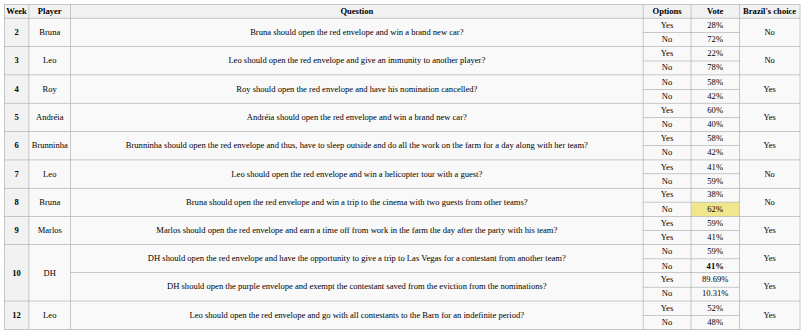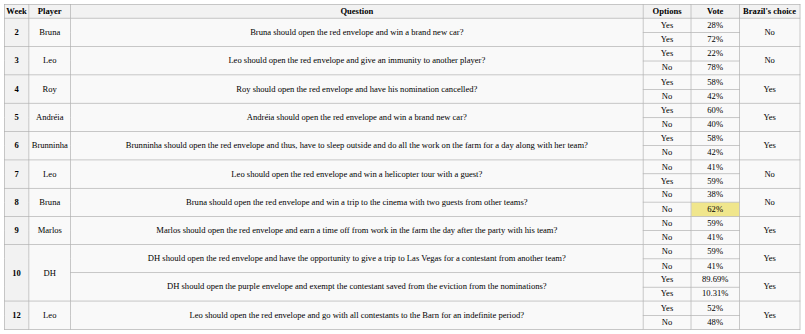(667, 39) No -> (667, 39) Yes
(667, 81) No -> (667, 81) Yes
(667, 166) Yes -> (667, 166) No
(667, 180) No -> (667, 180) Yes
(667, 194) Yes -> (667, 194) No
(667, 223) Yes -> (667, 223) No
(667, 237) Yes -> (667, 237) No
(715, 265) bold -> (715, 265) normal
(667, 293) No -> (667, 293) Yes
